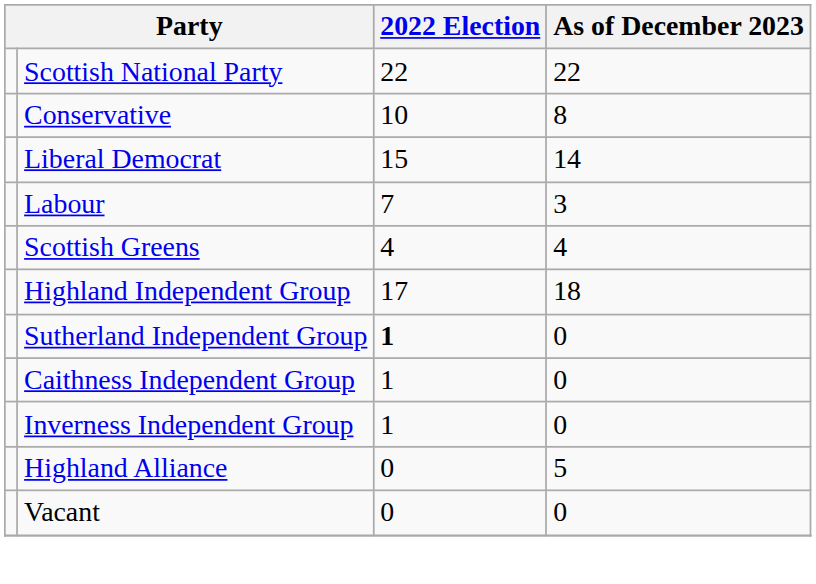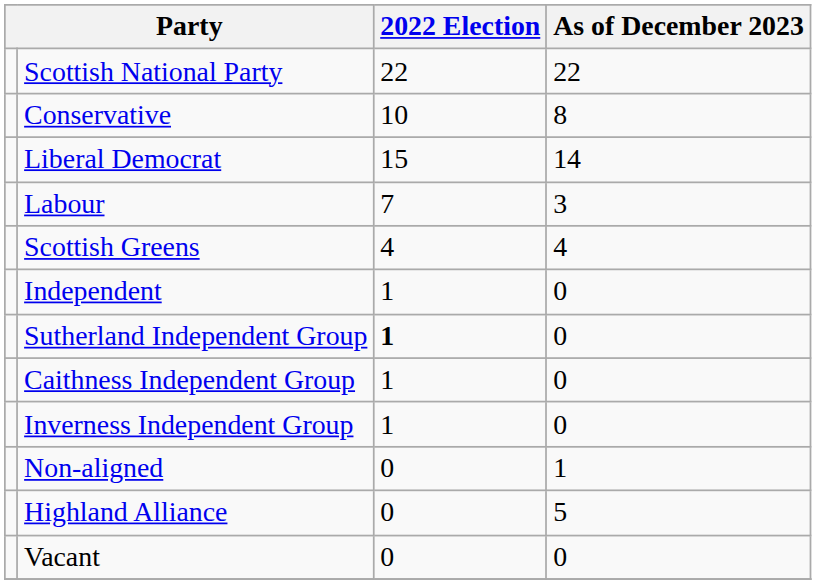- row: (187, 291)
+ row: (93, 291)
+ row: (94, 468)
